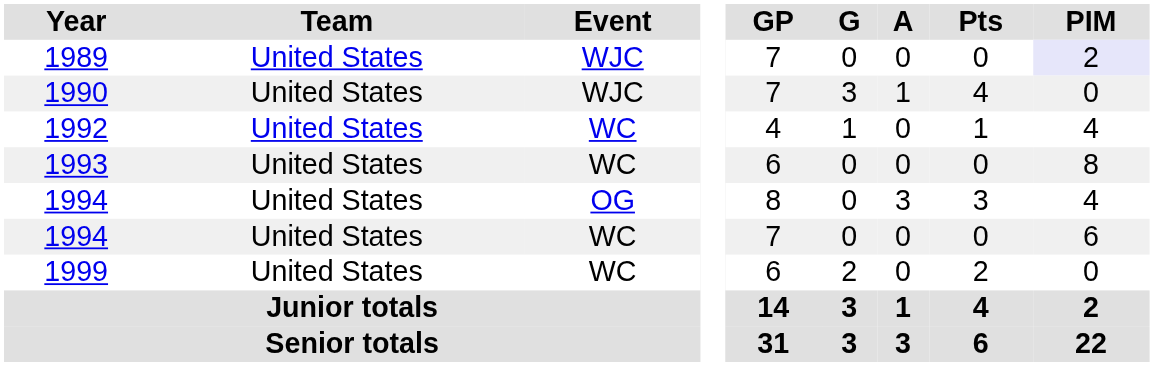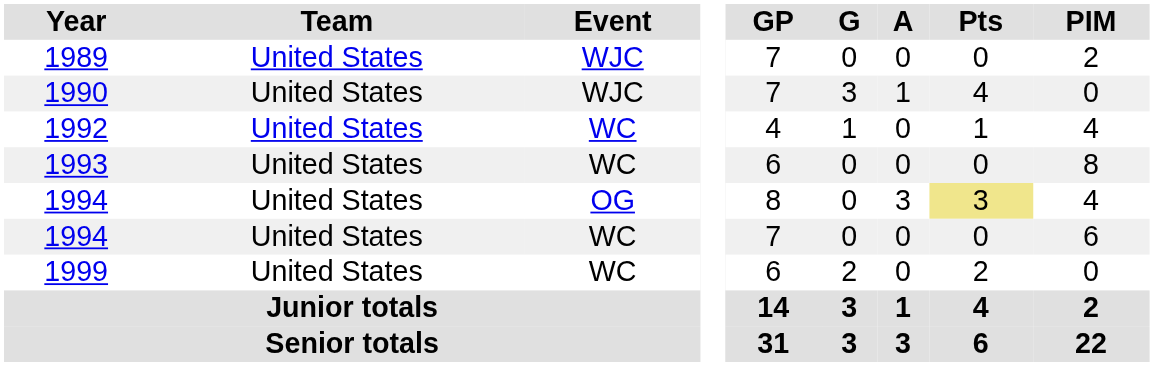(1091, 57) lavender background -> (1091, 57) no background
(981, 200) no background -> (981, 200) khaki background
